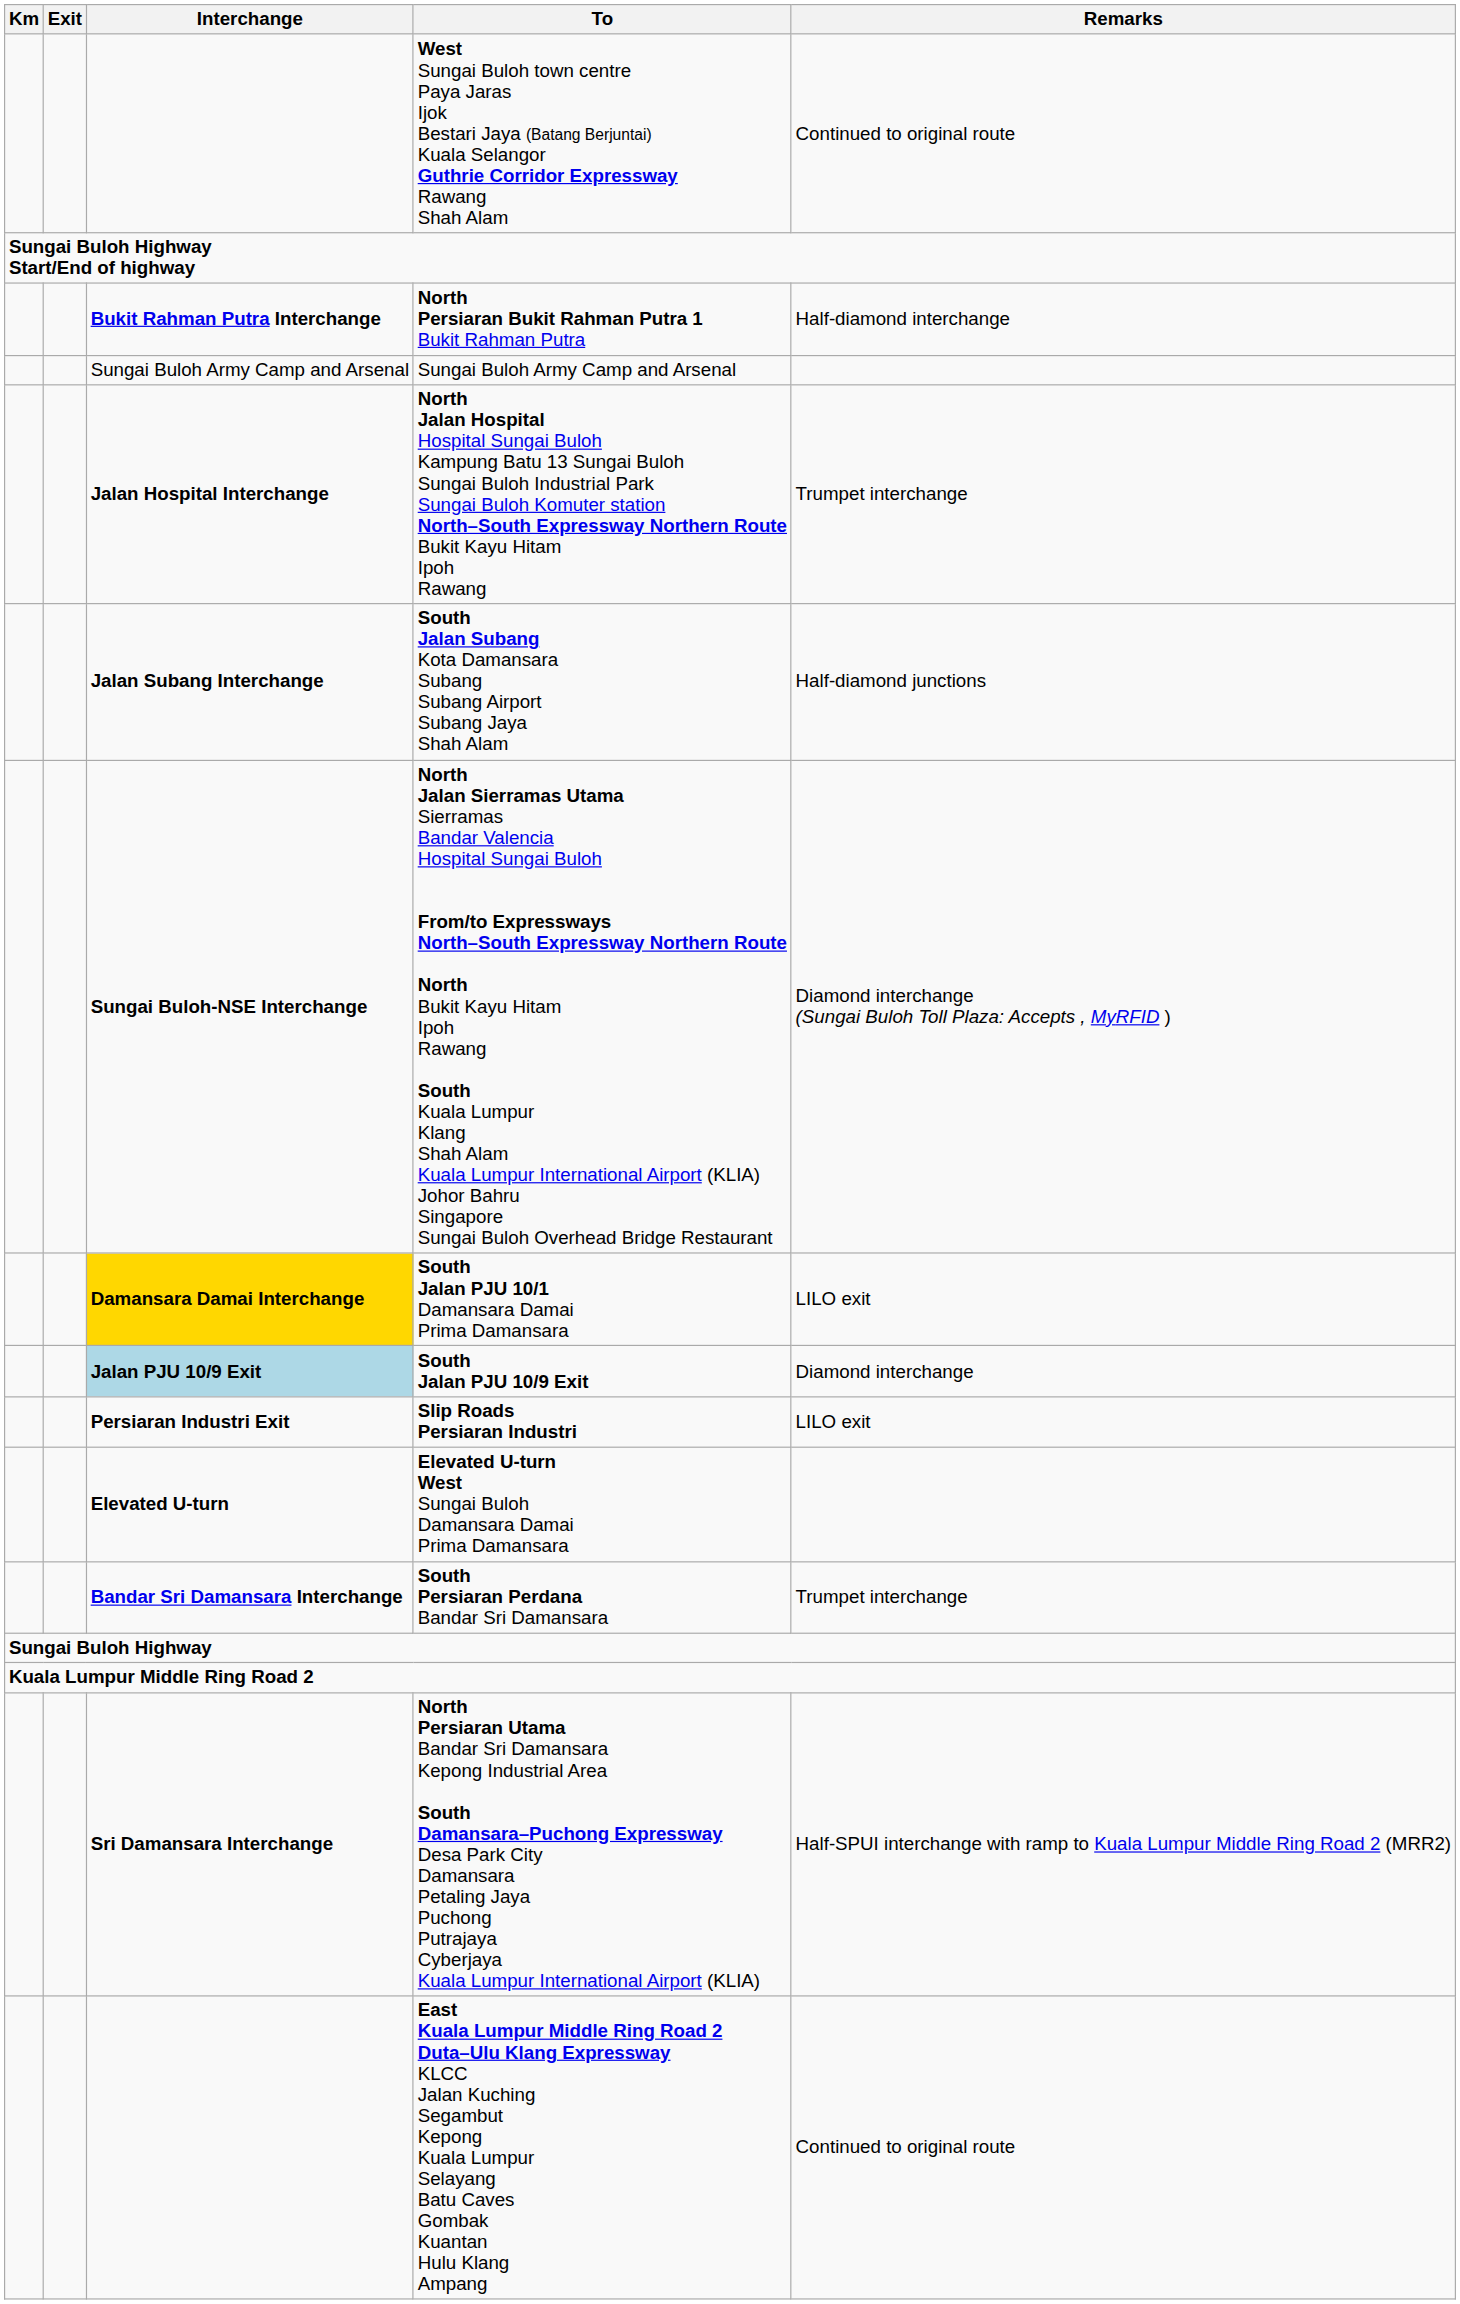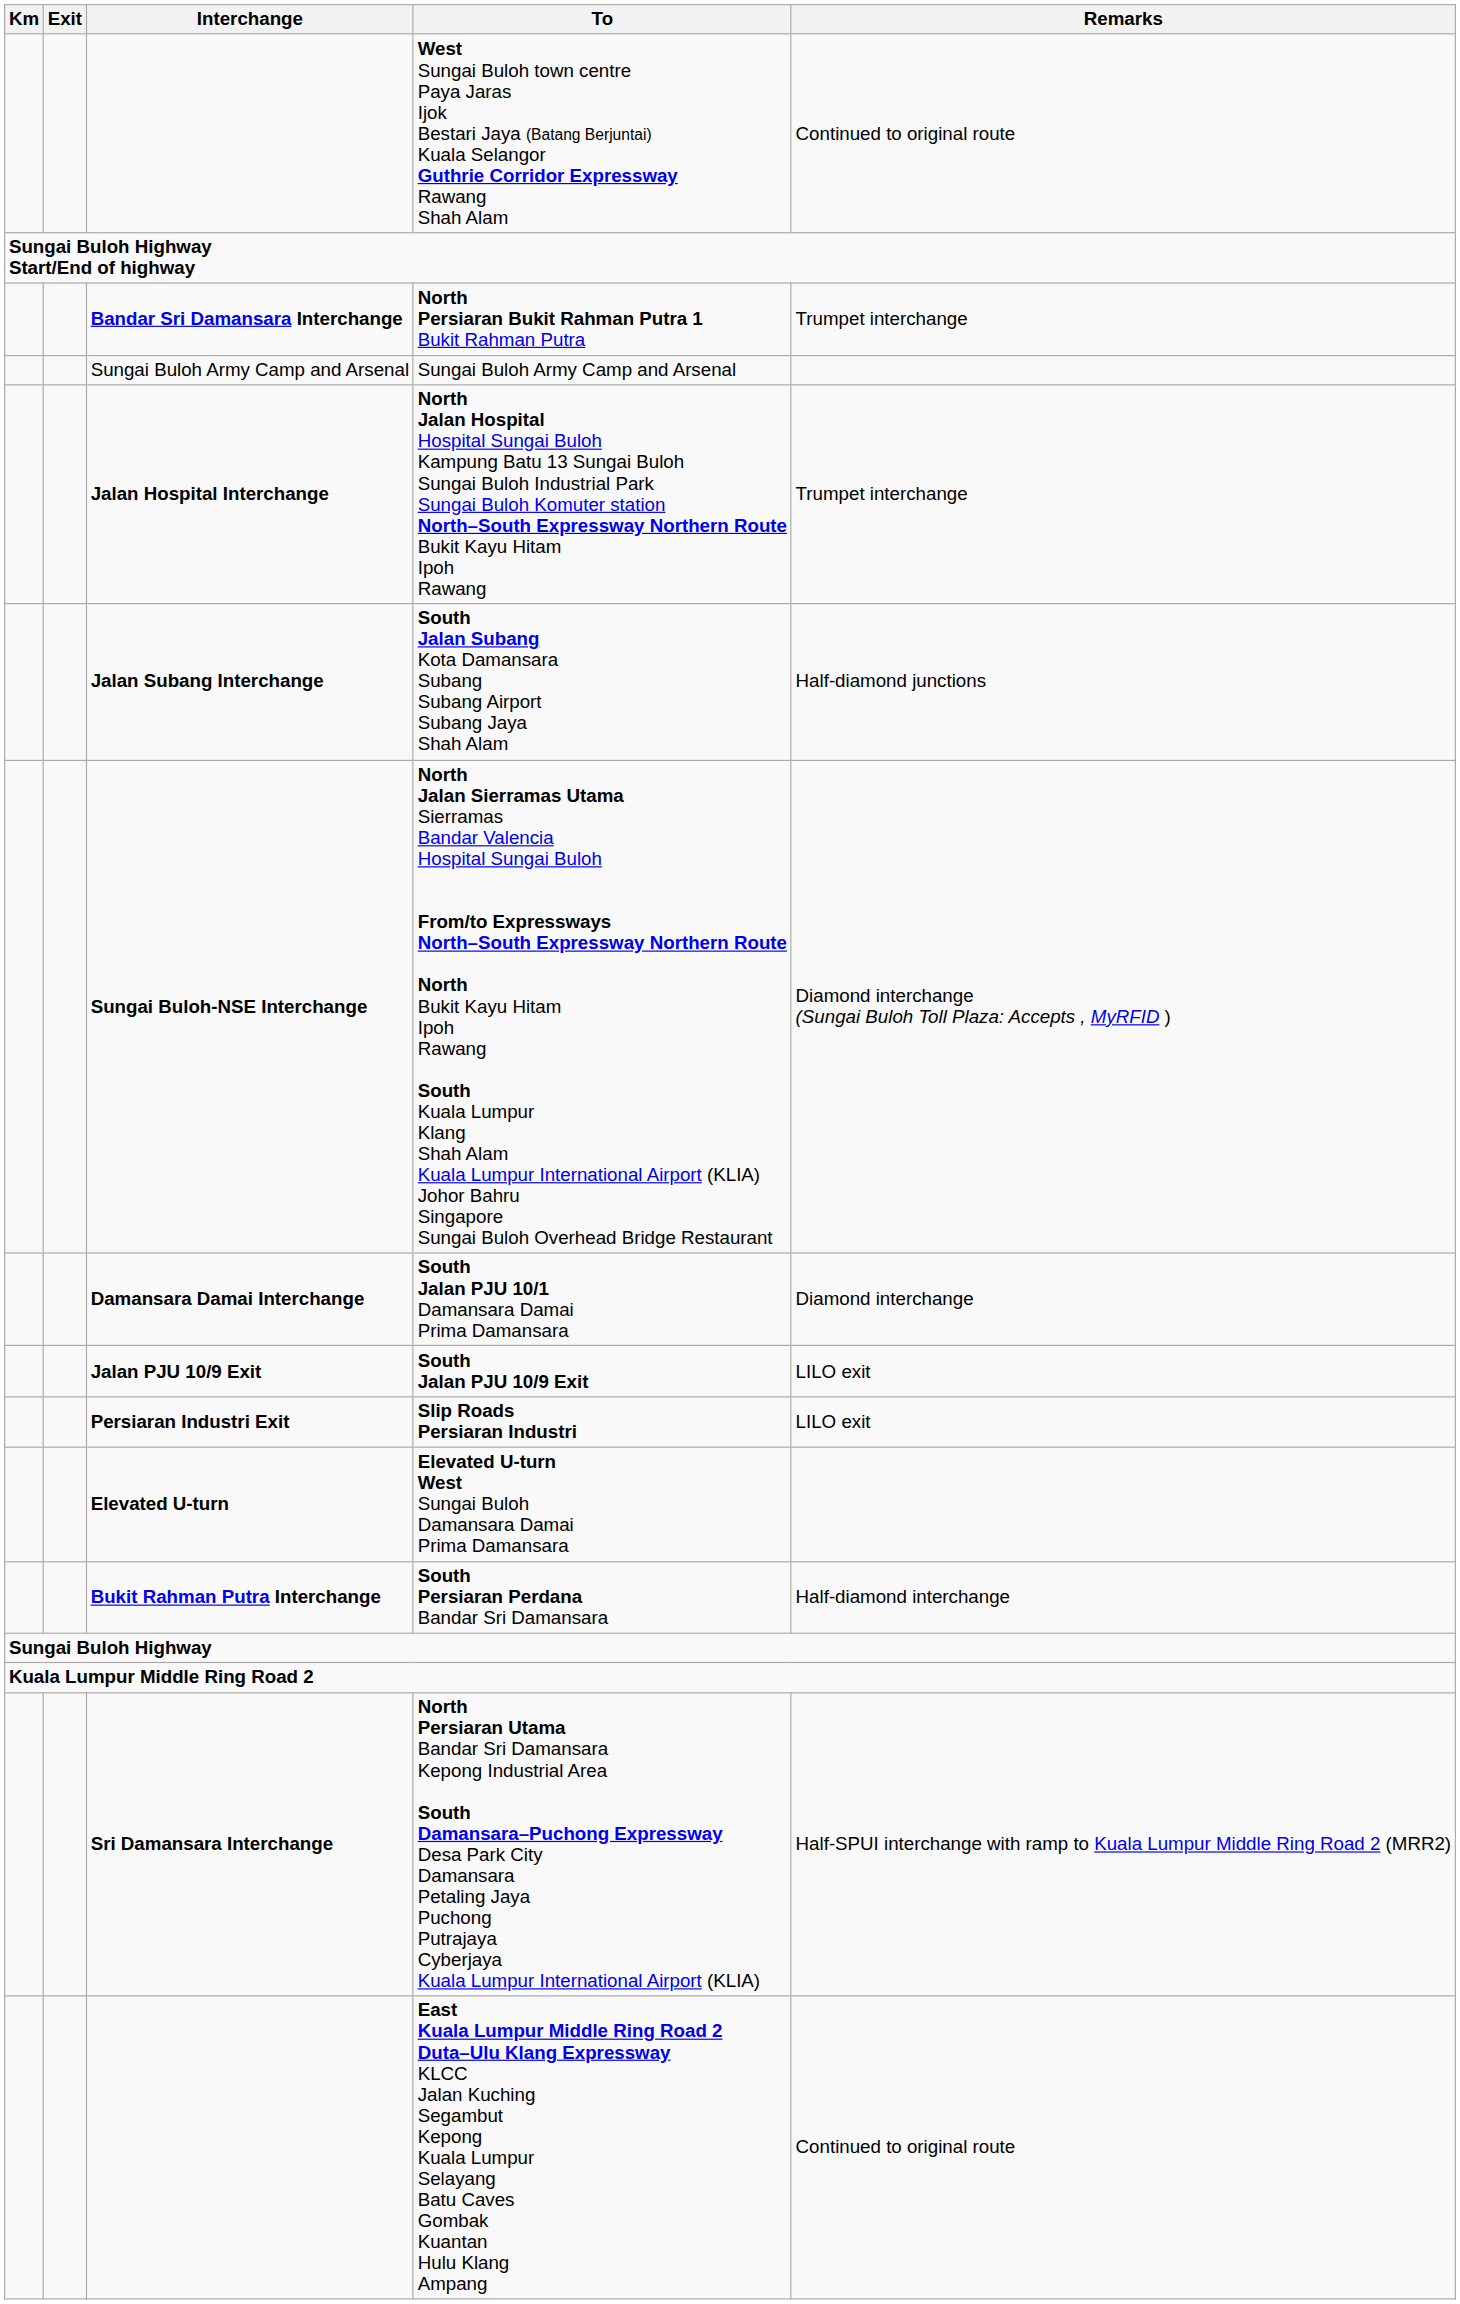(236, 319) Bukit Rahman Putra Interchange -> (247, 319) Bandar Sri Damansara Interchange
(903, 319) Half-diamond interchange -> (882, 319) Trumpet interchange
(227, 1299) gold background -> (227, 1299) no background
(833, 1299) LILO exit -> (885, 1299) Diamond interchange
(176, 1371) lightblue background -> (176, 1371) no background
(885, 1371) Diamond interchange -> (833, 1371) LILO exit
(247, 1597) Bandar Sri Damansara Interchange -> (236, 1597) Bukit Rahman Putra Interchange
(882, 1597) Trumpet interchange -> (903, 1597) Half-diamond interchange
